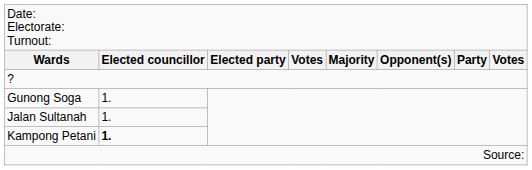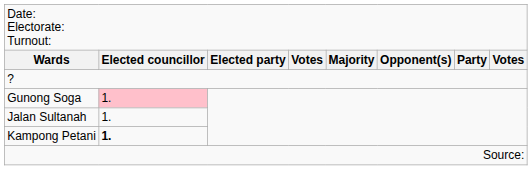(106, 98) no background -> (106, 98) pink background
